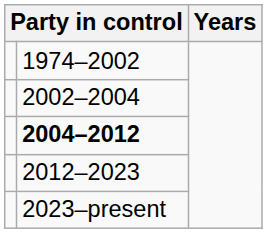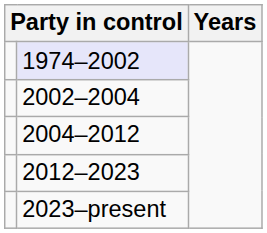(81, 60) no background -> (81, 60) lavender background
(81, 135) bold -> (81, 135) normal
